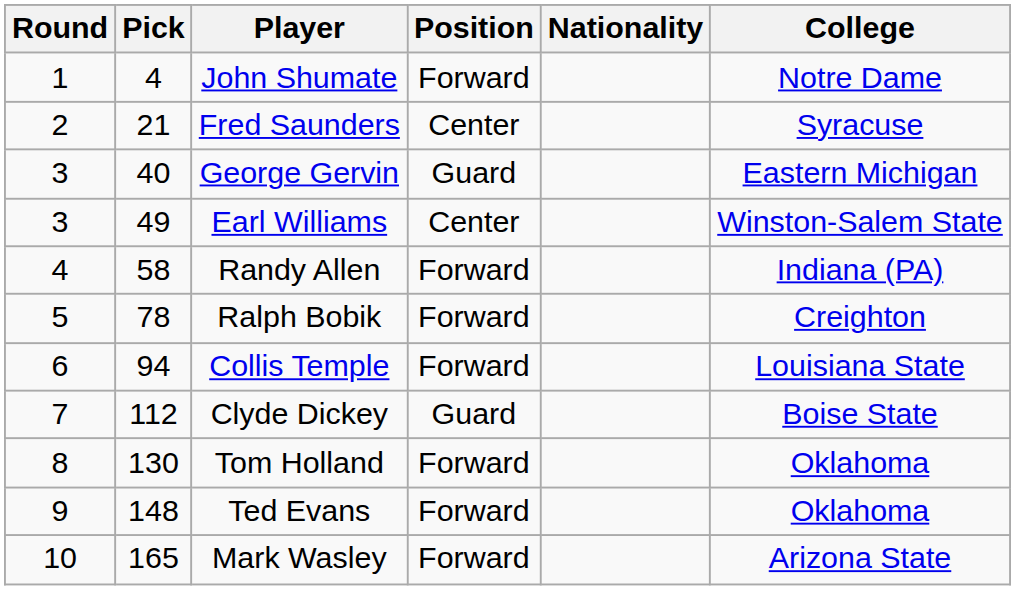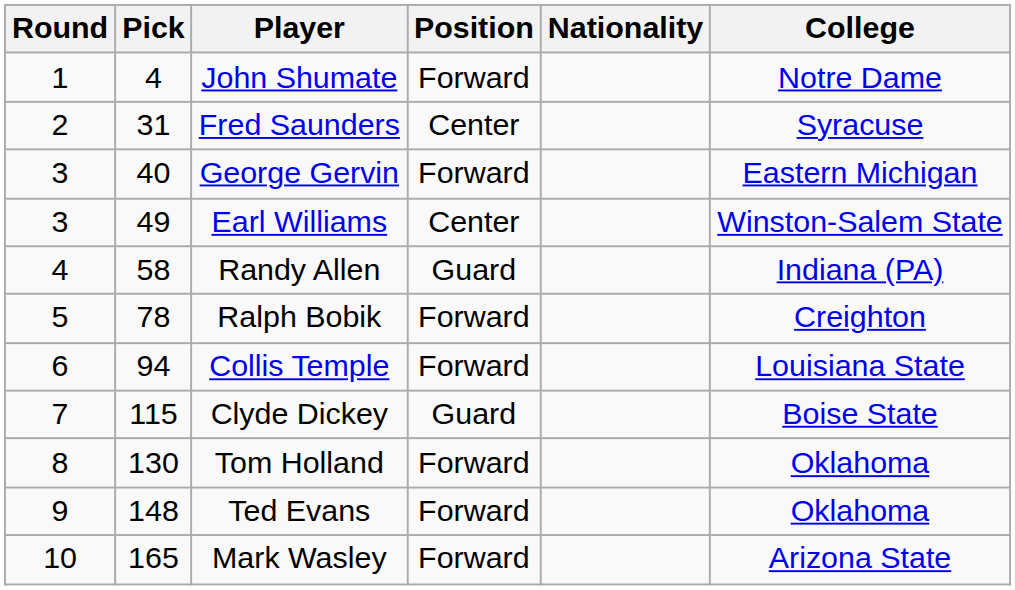(153, 125) 21 -> (153, 125) 31
(474, 173) Guard -> (474, 173) Forward
(474, 269) Forward -> (474, 269) Guard
(153, 414) 112 -> (153, 414) 115
